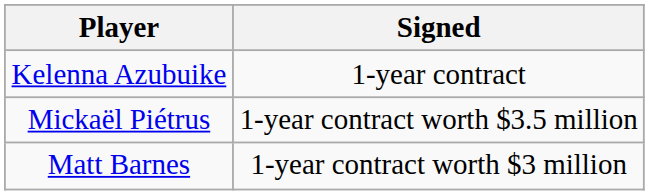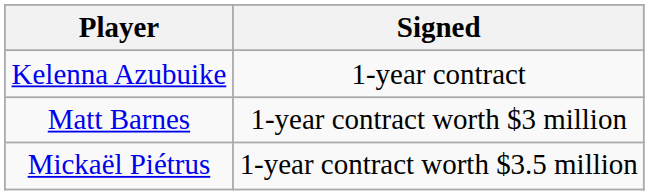rows swapped: (119, 165) <-> (119, 119)
